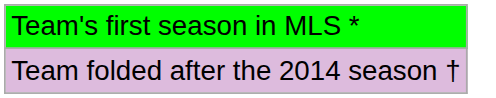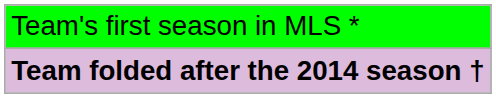(236, 70) normal -> (248, 70) bold
